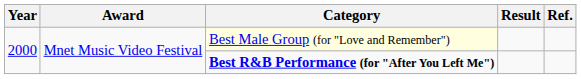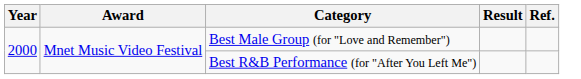(329, 39) lightyellow background -> (329, 39) no background
(352, 62) bold -> (343, 62) normal
